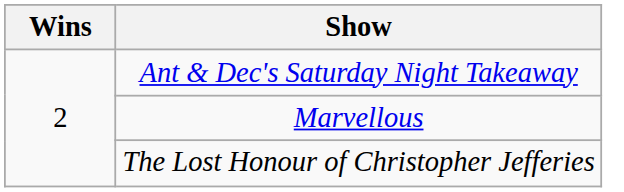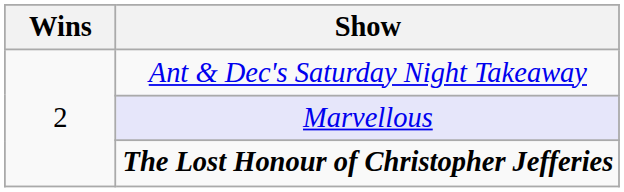(359, 117) no background -> (368, 117) lavender background
(359, 162) normal -> (368, 162) bold
